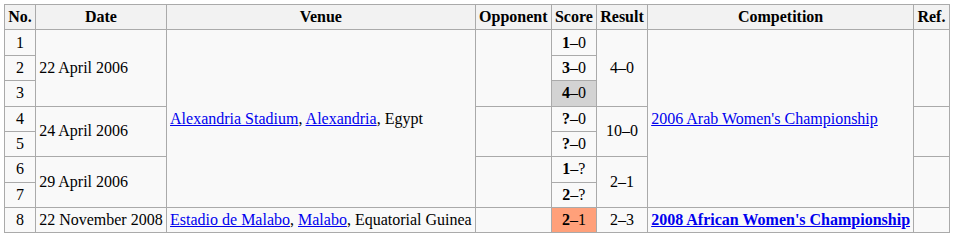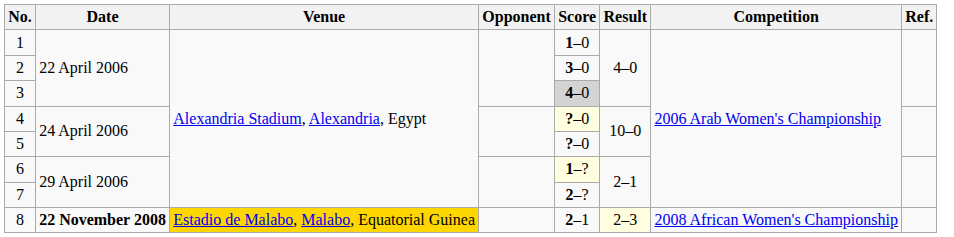(574, 118) no background -> (577, 118) lightyellow background
(574, 169) no background -> (577, 169) lightyellow background
(101, 220) normal -> (103, 220) bold
(321, 220) no background -> (324, 220) gold background
(574, 220) lightsalmon background -> (577, 220) no background
(622, 220) no background -> (625, 220) lightyellow background
(781, 220) bold -> (776, 220) normal
